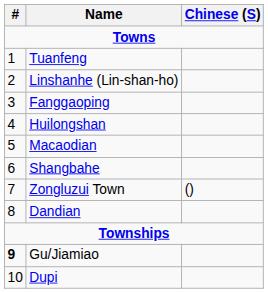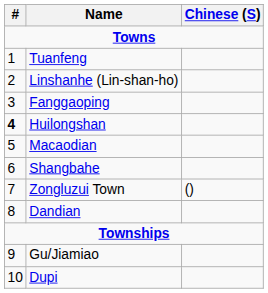(11, 124) normal -> (11, 124) bold
(11, 255) bold -> (11, 255) normal
